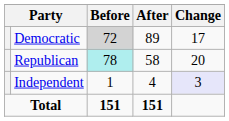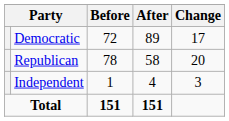(110, 37) lightgrey background -> (110, 37) no background
(110, 60) paleturquoise background -> (110, 60) no background
(198, 82) lavender background -> (198, 82) no background
